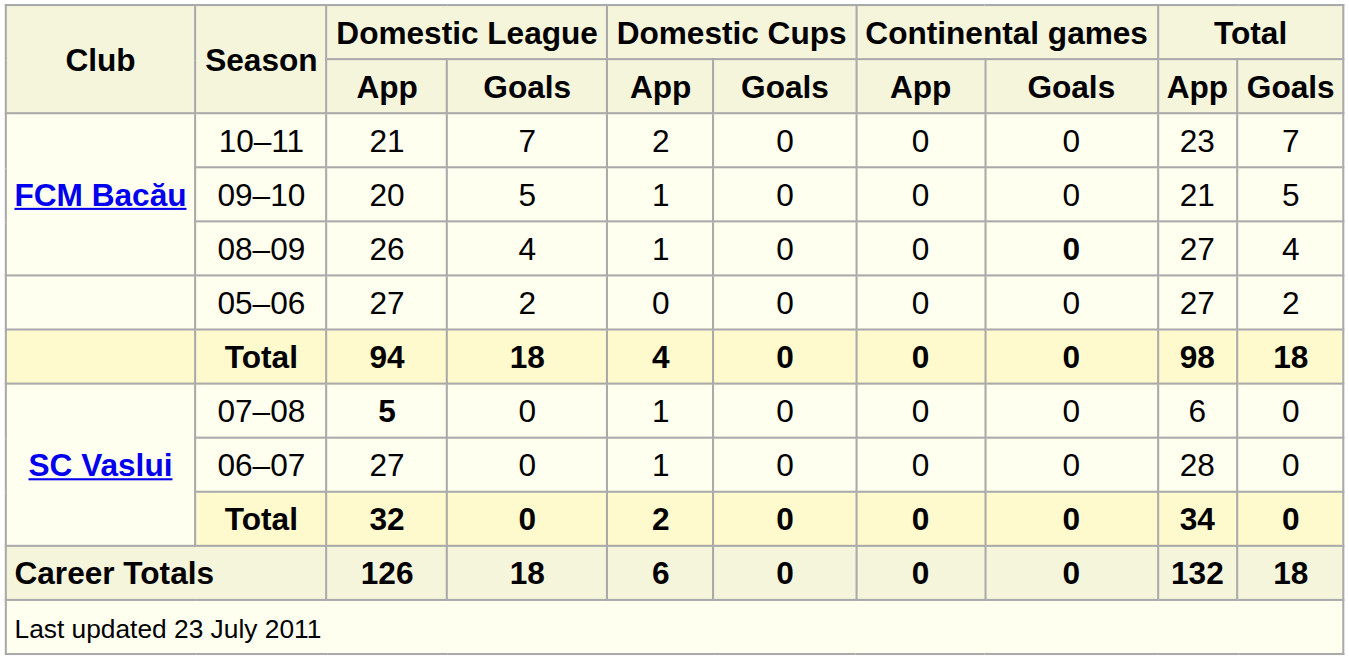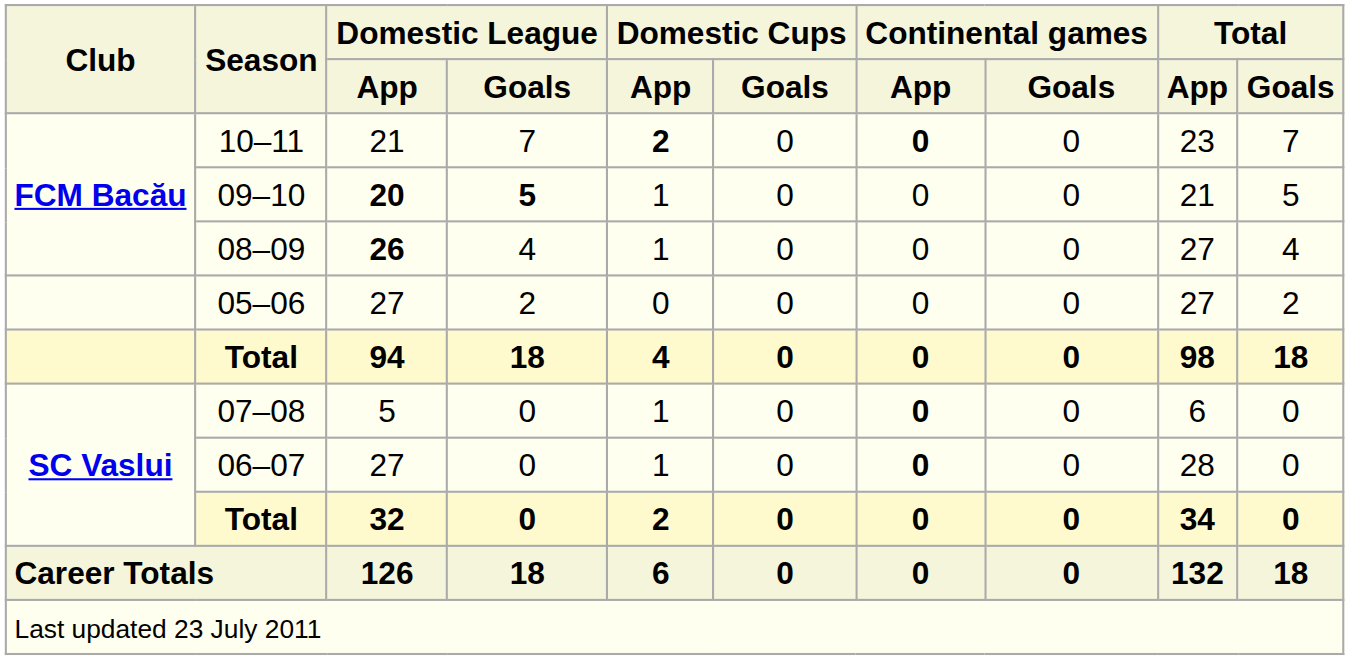(661, 140) normal -> (661, 140) bold
(921, 140) normal -> (921, 140) bold
(387, 194) normal -> (387, 194) bold
(527, 194) normal -> (527, 194) bold
(387, 248) normal -> (387, 248) bold
(1071, 248) bold -> (1071, 248) normal
(387, 411) bold -> (387, 411) normal
(921, 411) normal -> (921, 411) bold
(921, 465) normal -> (921, 465) bold
